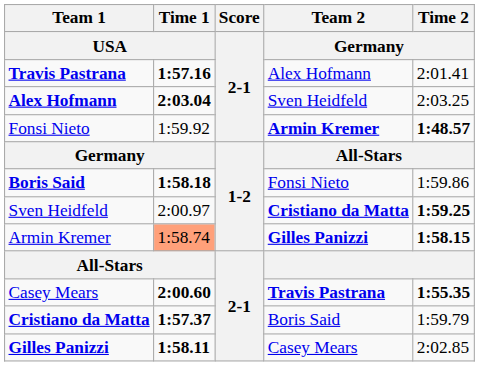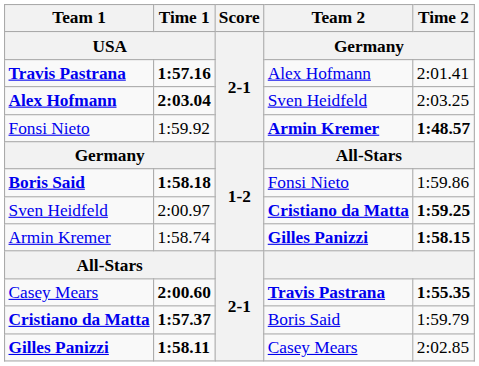(184, 237) lightsalmon background -> (184, 237) no background
